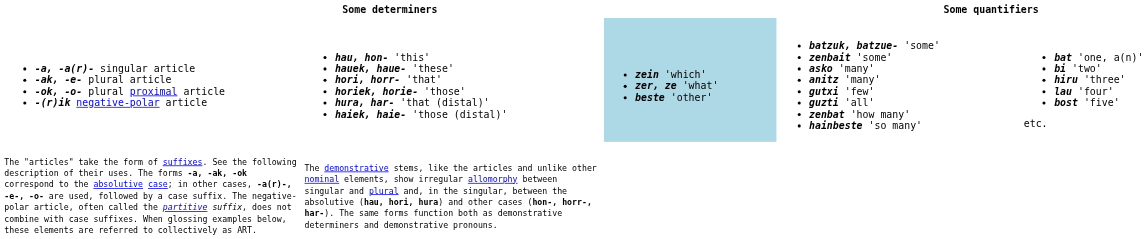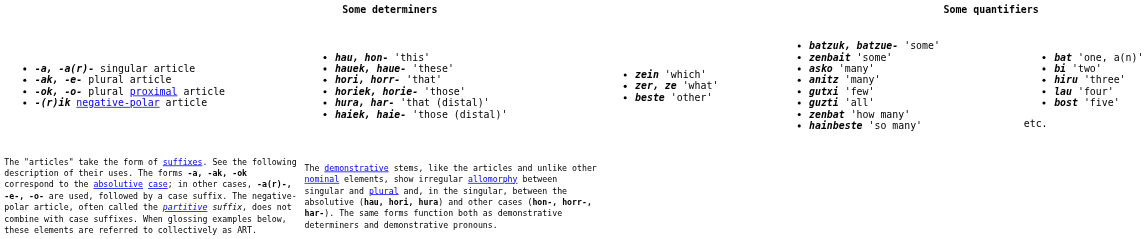(690, 86) lightblue background -> (690, 86) no background
